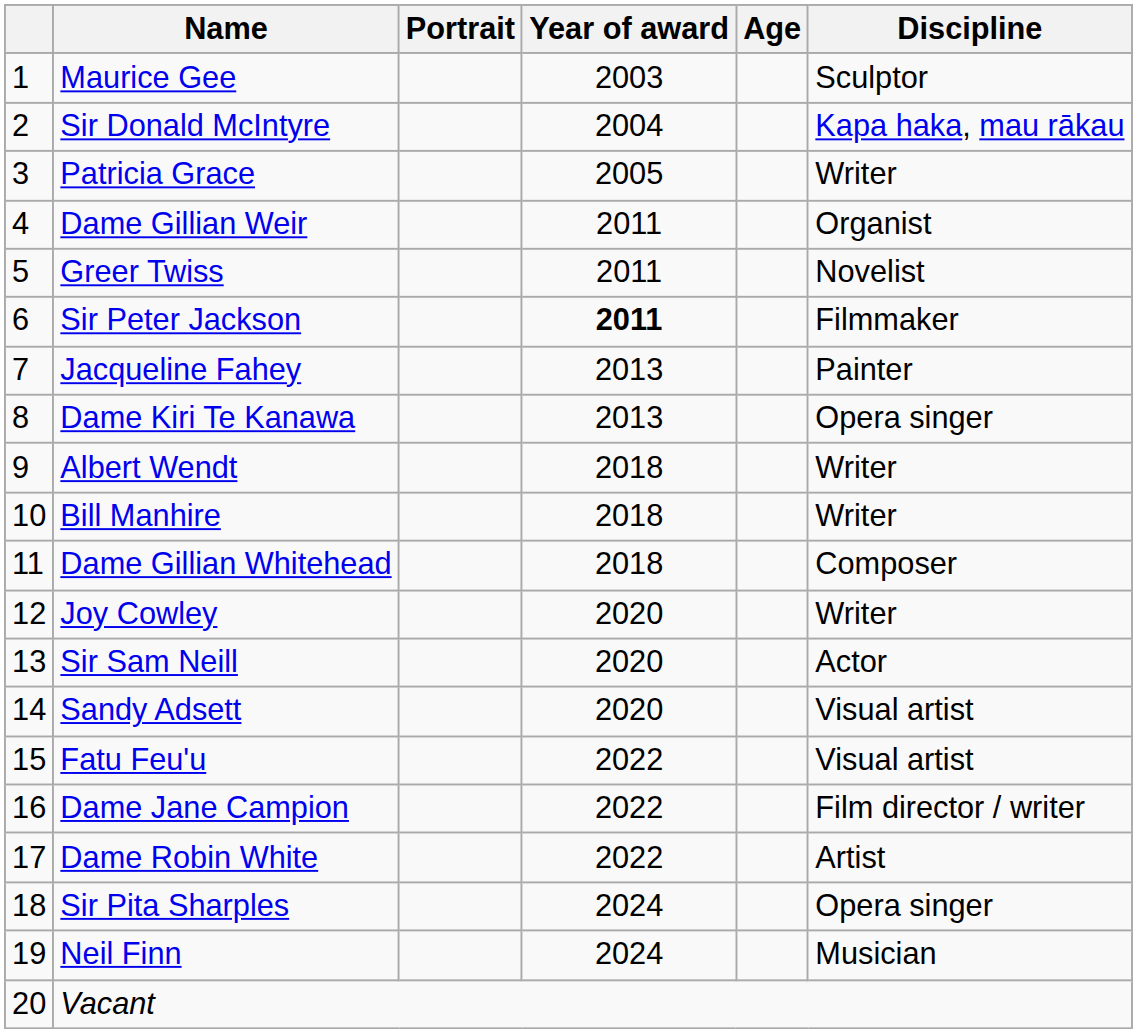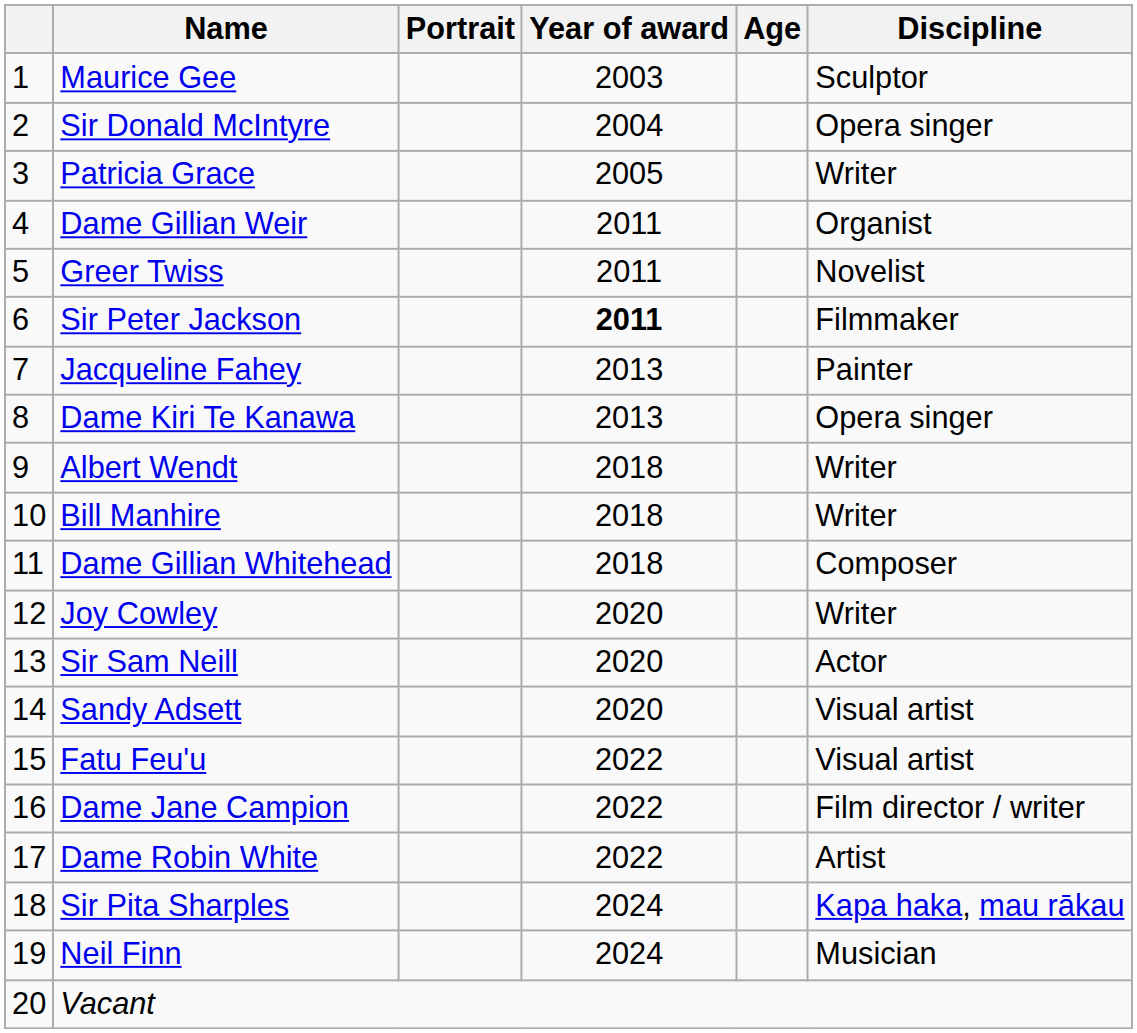(970, 126) Kapa haka, mau rākau -> (904, 126) Opera singer
(904, 905) Opera singer -> (970, 905) Kapa haka, mau rākau
